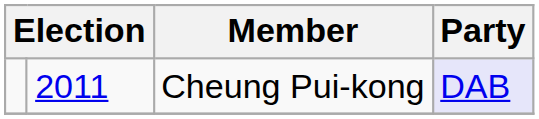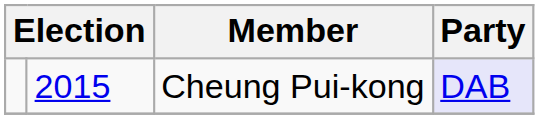(72, 85) 2011 -> (73, 85) 2015
